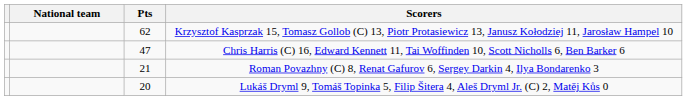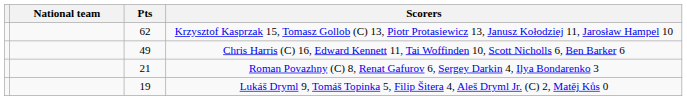(145, 50) 47 -> (145, 50) 49
(145, 87) 20 -> (145, 87) 19
